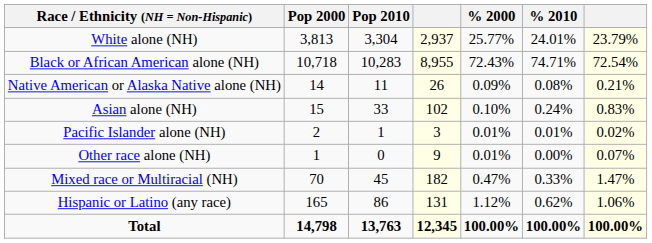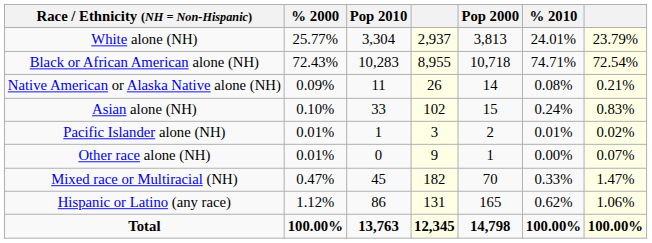columns swapped: (317, 16) <-> (491, 16)
